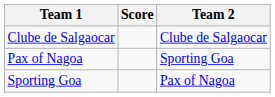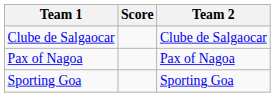(197, 59) Sporting Goa -> (197, 59) Pax of Nagoa
(197, 80) Pax of Nagoa -> (197, 80) Sporting Goa
